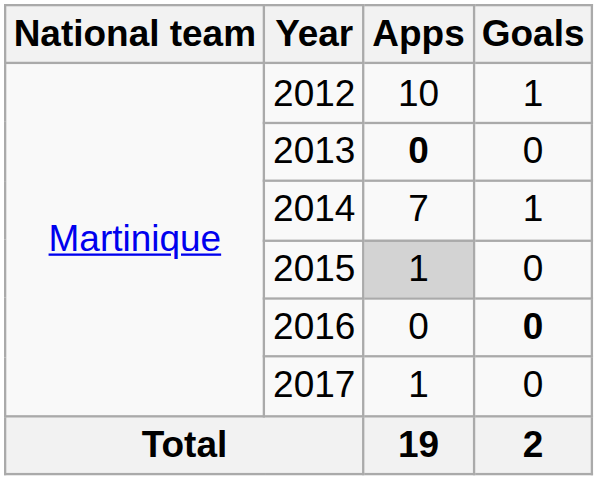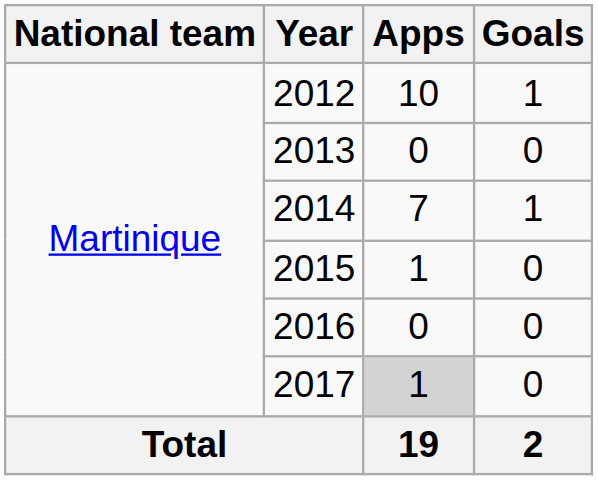(419, 151) bold -> (419, 151) normal
(419, 268) lightgrey background -> (419, 268) no background
(533, 326) bold -> (533, 326) normal
(419, 385) no background -> (419, 385) lightgrey background
